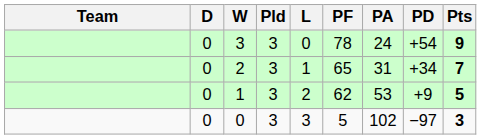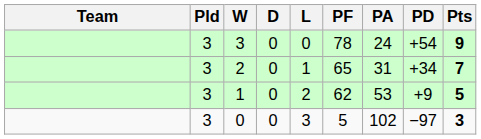columns swapped: (273, 17) <-> (207, 17)
